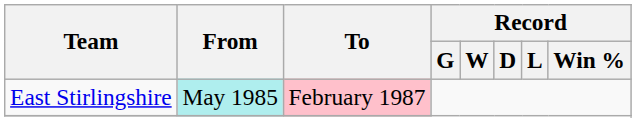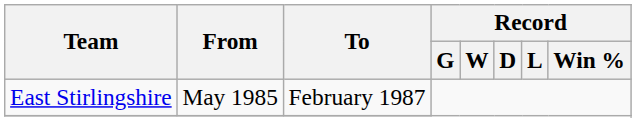(230, 97) paleturquoise background -> (230, 97) no background
(357, 97) pink background -> (357, 97) no background
